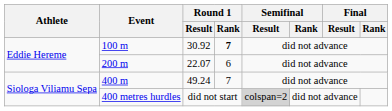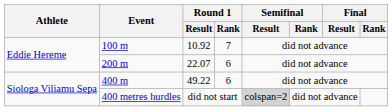(199, 46) 30.92 -> (199, 46) 10.92
(228, 46) bold -> (228, 46) normal
(199, 80) 49.24 -> (199, 80) 49.22
(228, 80) 7 -> (228, 80) 6
